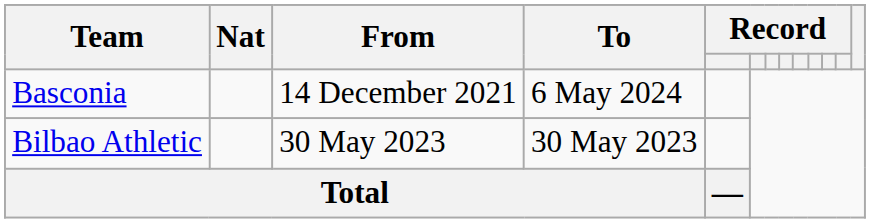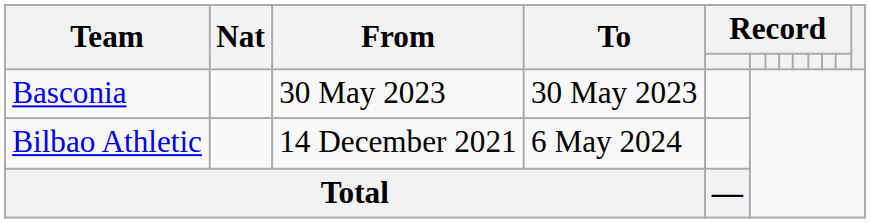(398, 93) 14 December 2021 -> (362, 93) 30 May 2023
(606, 93) 6 May 2024 -> (614, 93) 30 May 2023
(362, 142) 30 May 2023 -> (398, 142) 14 December 2021
(614, 142) 30 May 2023 -> (606, 142) 6 May 2024
